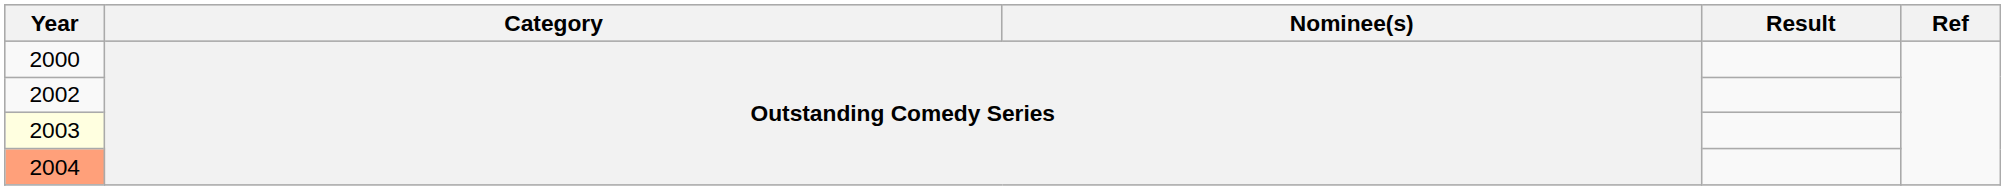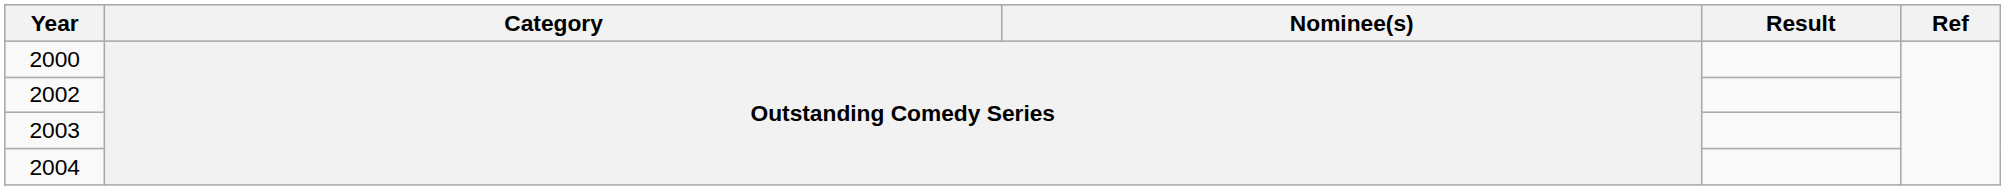(55, 131) lightyellow background -> (55, 131) no background
(55, 167) lightsalmon background -> (55, 167) no background
